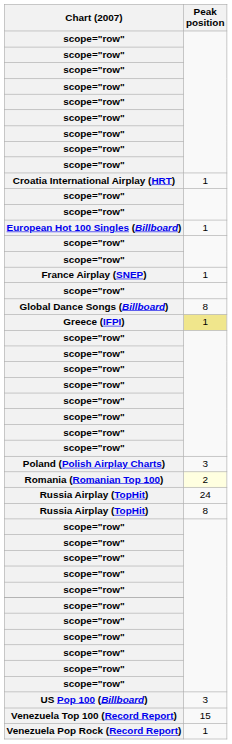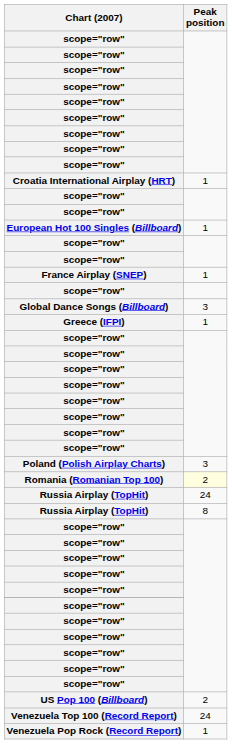(205, 306) 8 -> (205, 306) 3
(205, 322) khaki background -> (205, 322) no background
(205, 700) 3 -> (205, 700) 2
(205, 715) 15 -> (205, 715) 24
